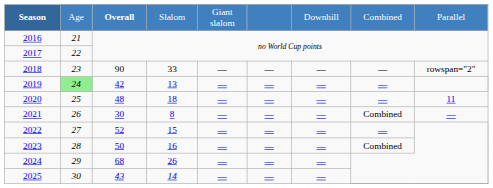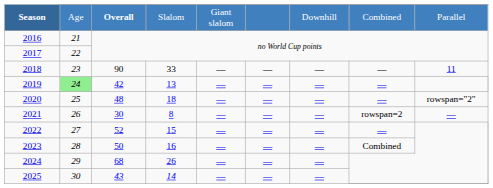(451, 69) rowspan="2" -> (451, 69) 11
(451, 99) 11 -> (451, 99) rowspan="2"
(383, 115) Combined -> (382, 115) rowspan=2
